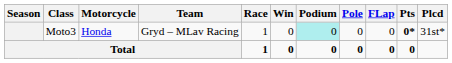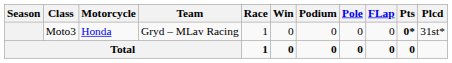(334, 31) paleturquoise background -> (334, 31) no background
